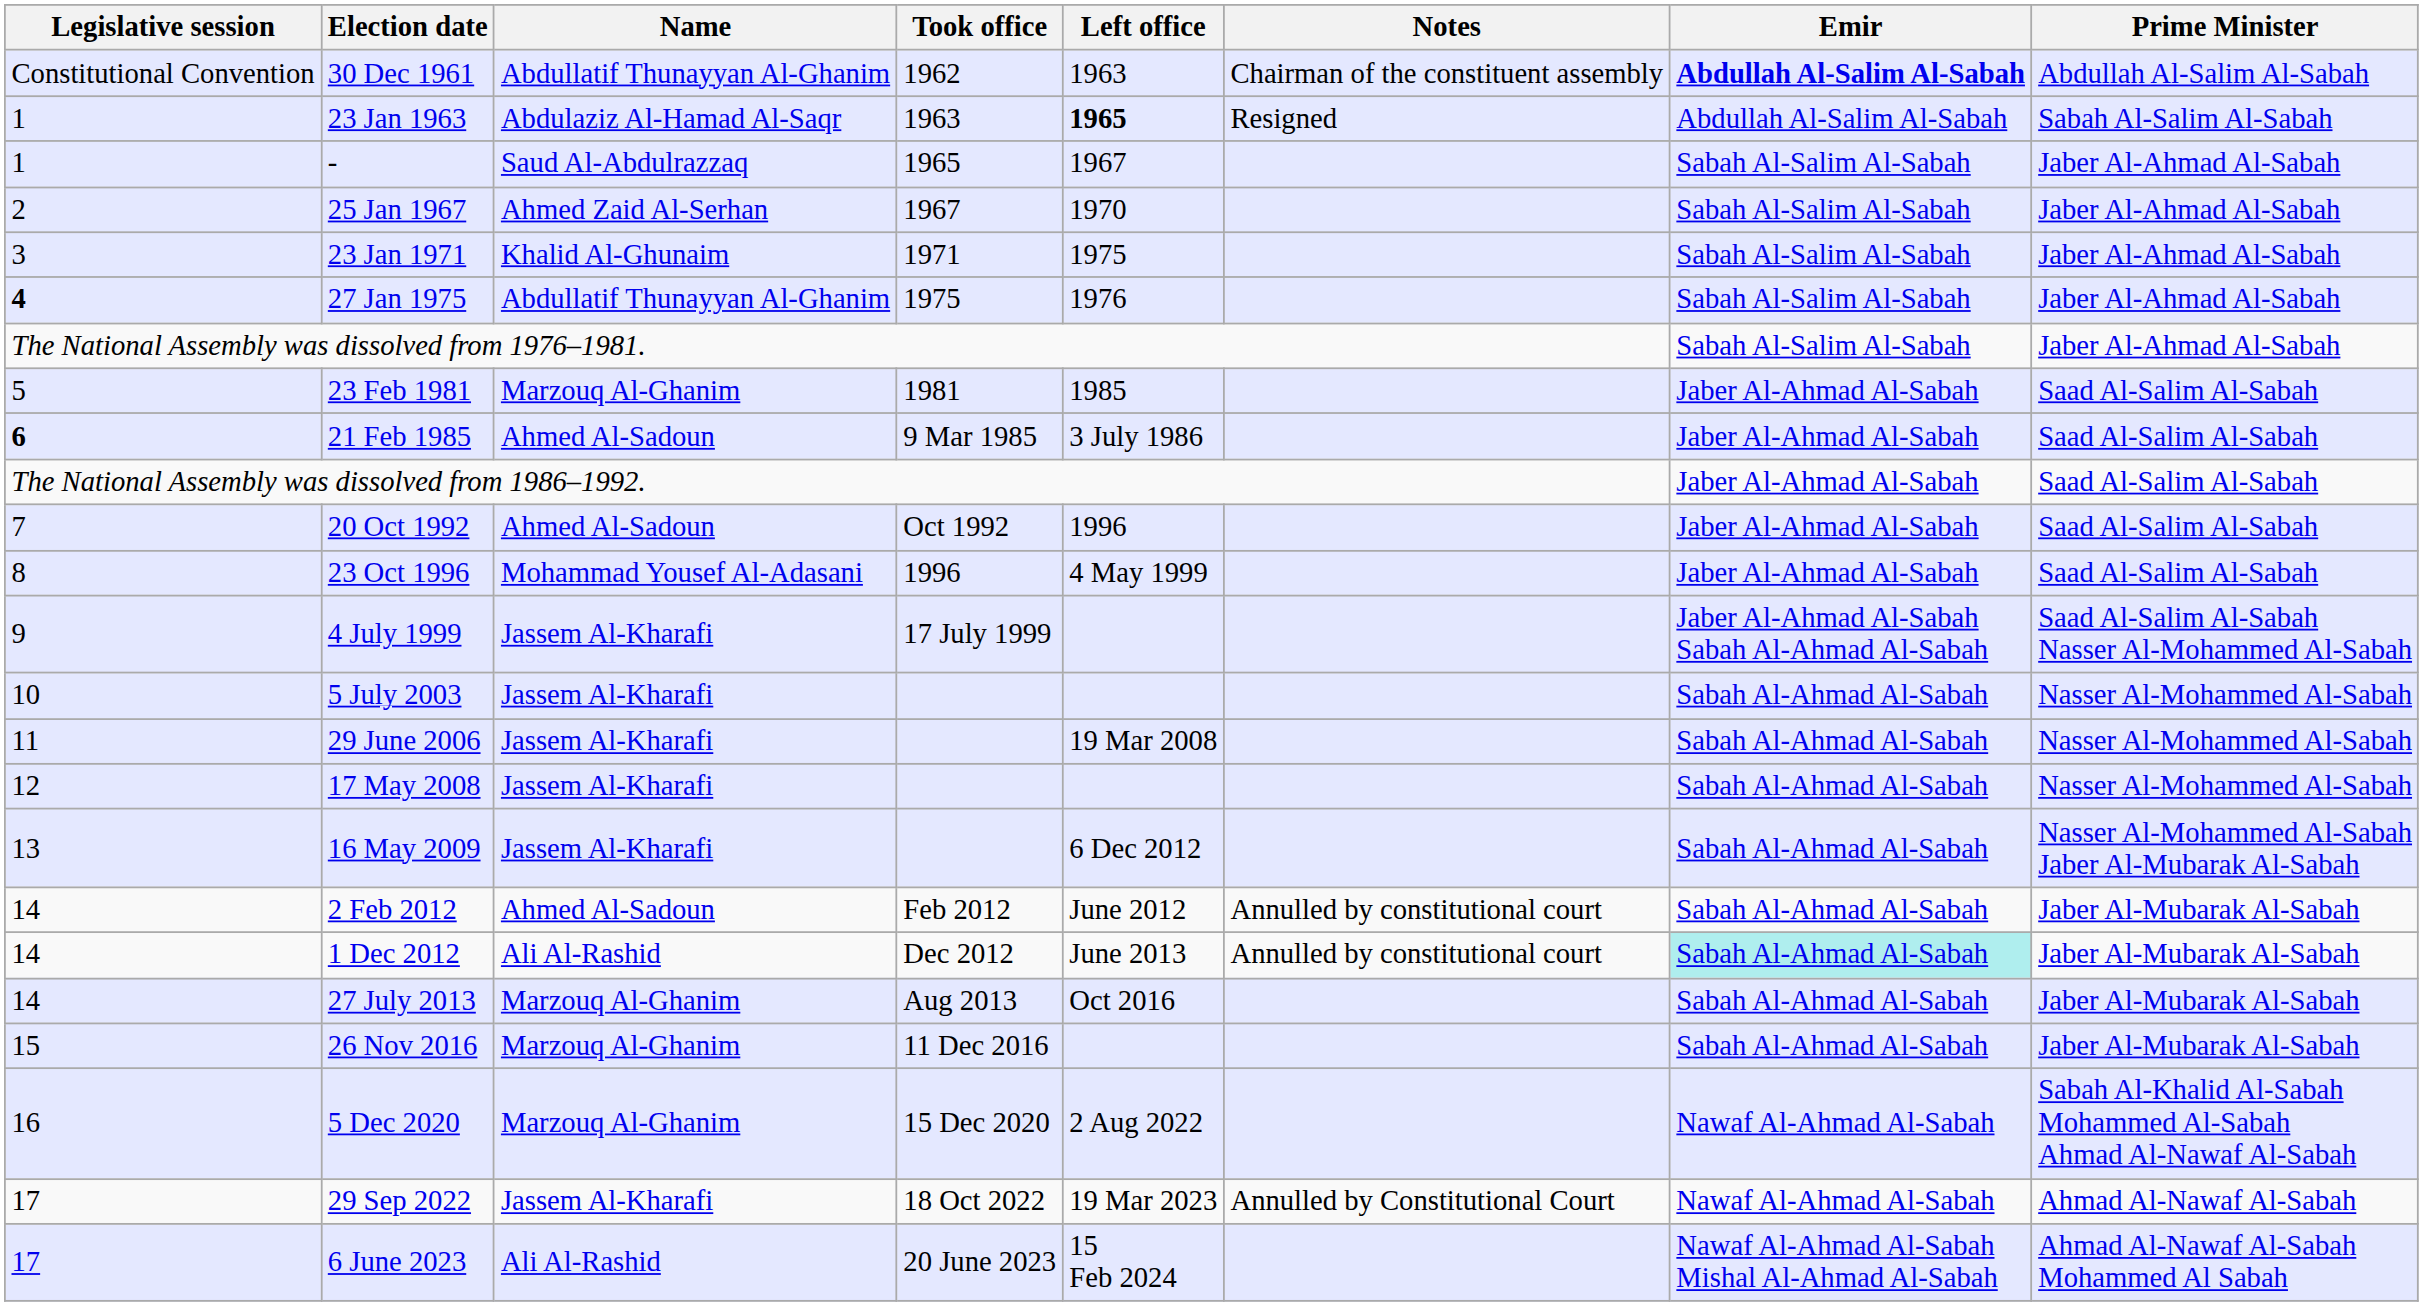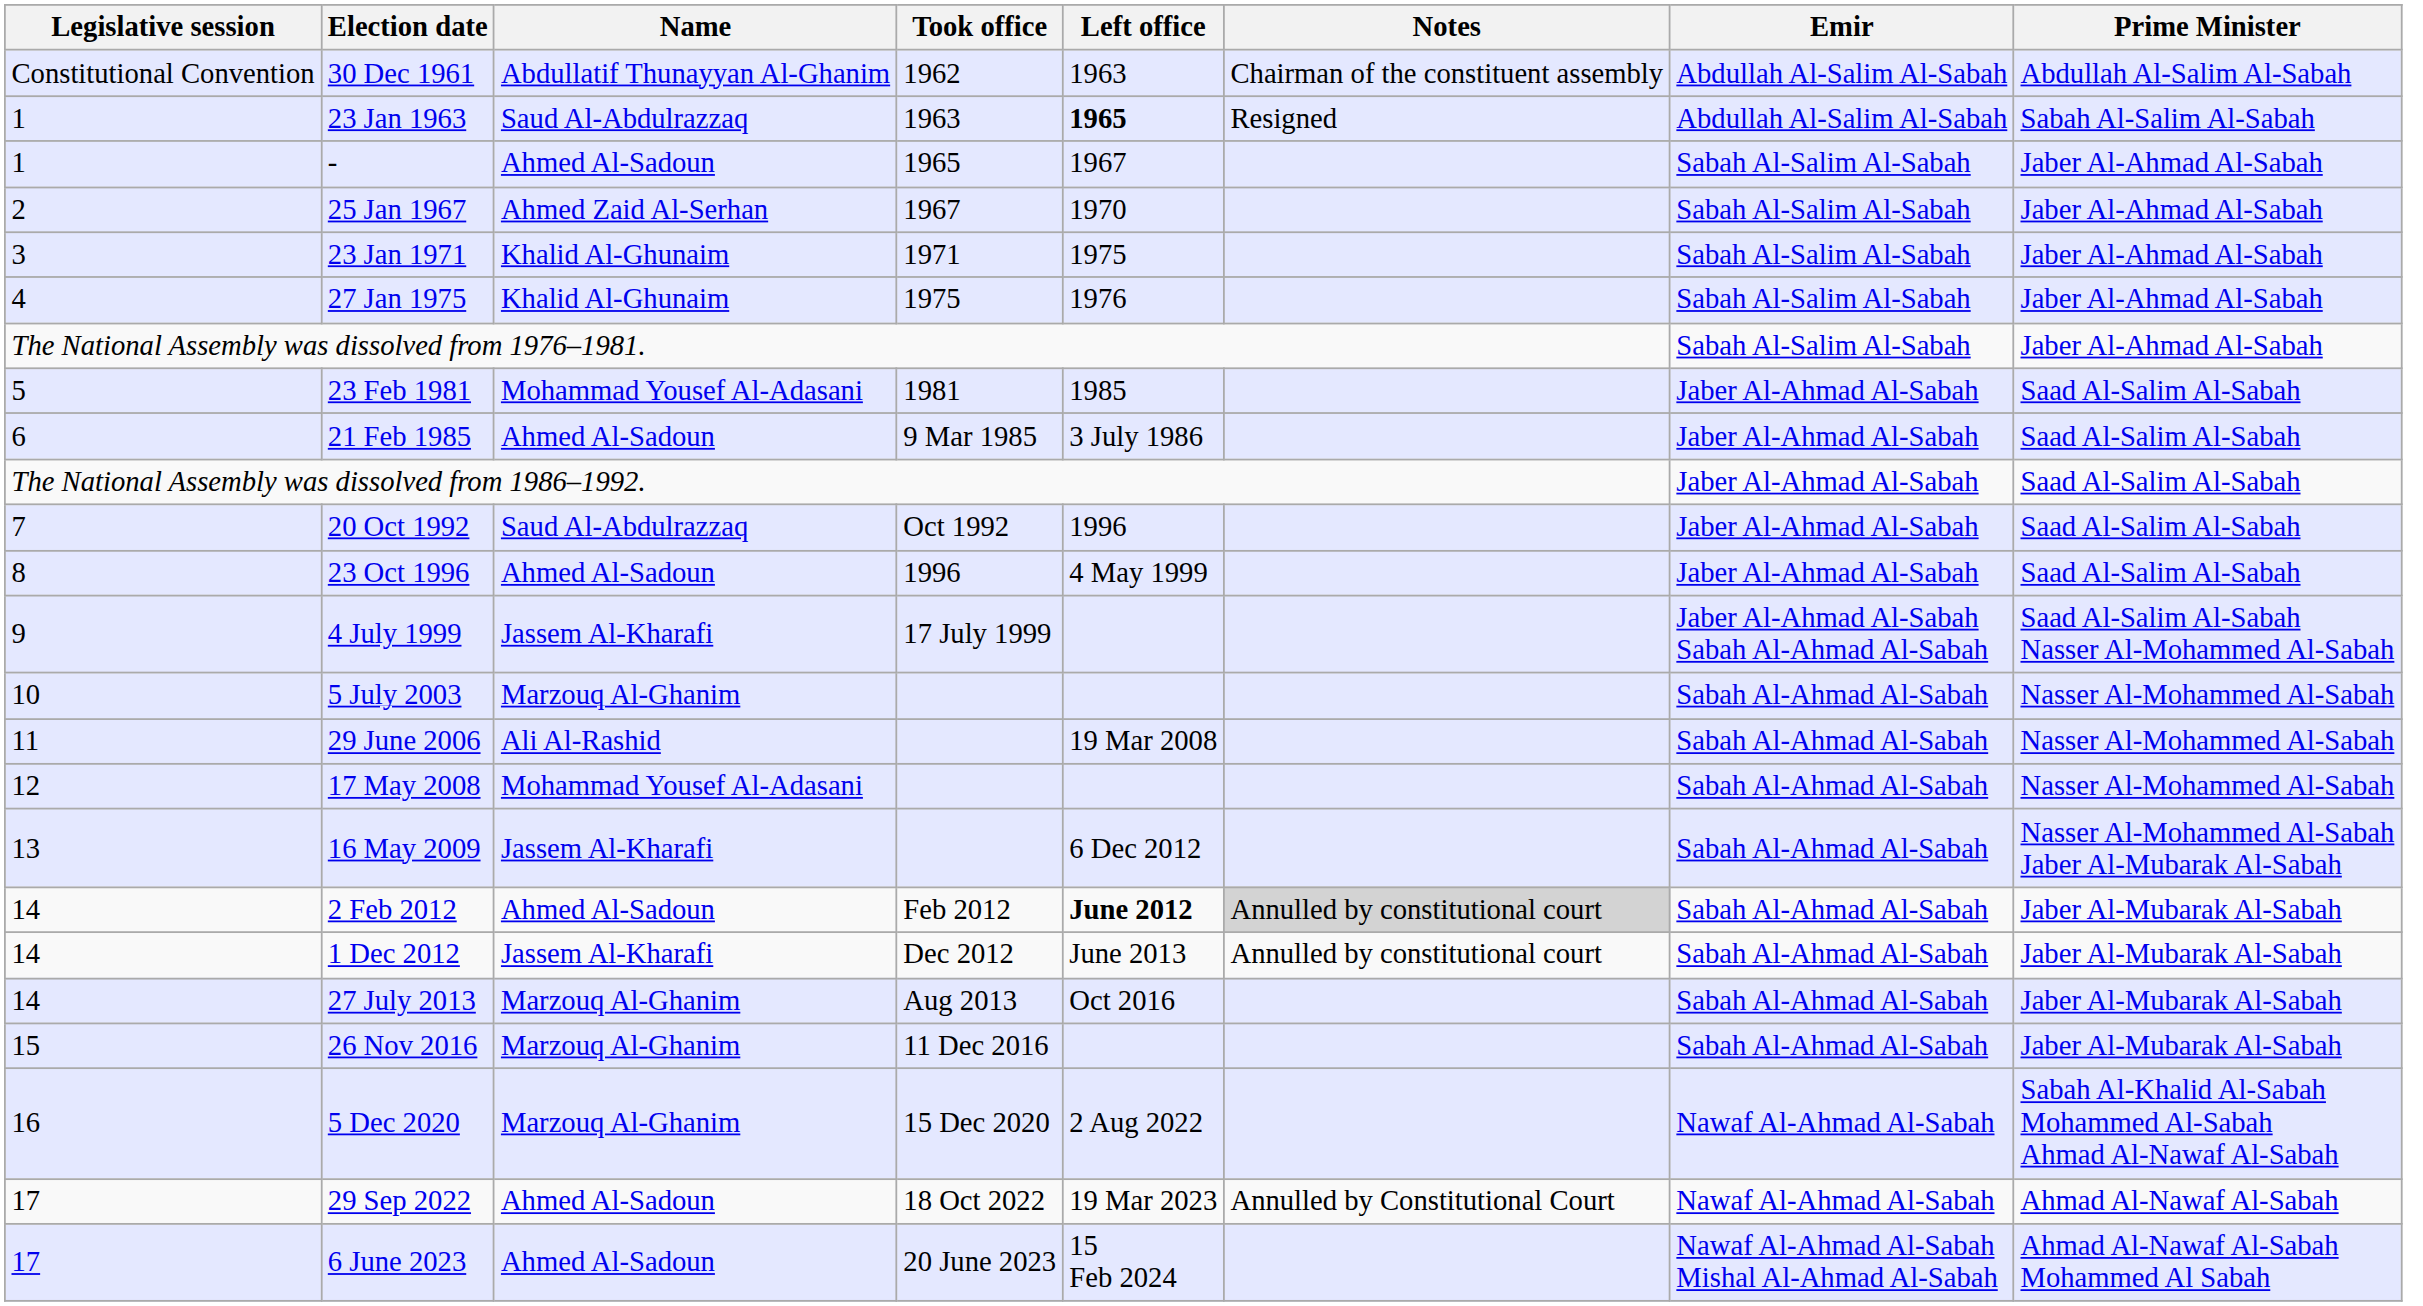(1851, 72) bold -> (1842, 72) normal
(671, 118) Abdulaziz Al-Hamad Al-Saqr -> (625, 118) Saud Al-Abdulrazzaq
(625, 163) Saud Al-Abdulrazzaq -> (608, 163) Ahmed Al-Sadoun
(19, 299) bold -> (19, 299) normal
(696, 299) Abdullatif Thunayyan Al-Ghanim -> (615, 299) Khalid Al-Ghunaim
(621, 390) Marzouq Al-Ghanim -> (682, 390) Mohammad Yousef Al-Adasani
(19, 436) bold -> (19, 436) normal
(608, 526) Ahmed Al-Sadoun -> (625, 526) Saud Al-Abdulrazzaq
(682, 572) Mohammad Yousef Al-Adasani -> (608, 572) Ahmed Al-Sadoun
(607, 695) Jassem Al-Kharafi -> (621, 695) Marzouq Al-Ghanim
(607, 740) Jassem Al-Kharafi -> (581, 740) Ali Al-Rashid
(607, 786) Jassem Al-Kharafi -> (682, 786) Mohammad Yousef Al-Adasani
(1128, 909) normal -> (1131, 909) bold
(1416, 909) no background -> (1416, 909) lightgrey background
(581, 954) Ali Al-Rashid -> (607, 954) Jassem Al-Kharafi
(1832, 954) paleturquoise background -> (1832, 954) no background
(607, 1200) Jassem Al-Kharafi -> (608, 1200) Ahmed Al-Sadoun
(581, 1262) Ali Al-Rashid -> (608, 1262) Ahmed Al-Sadoun
